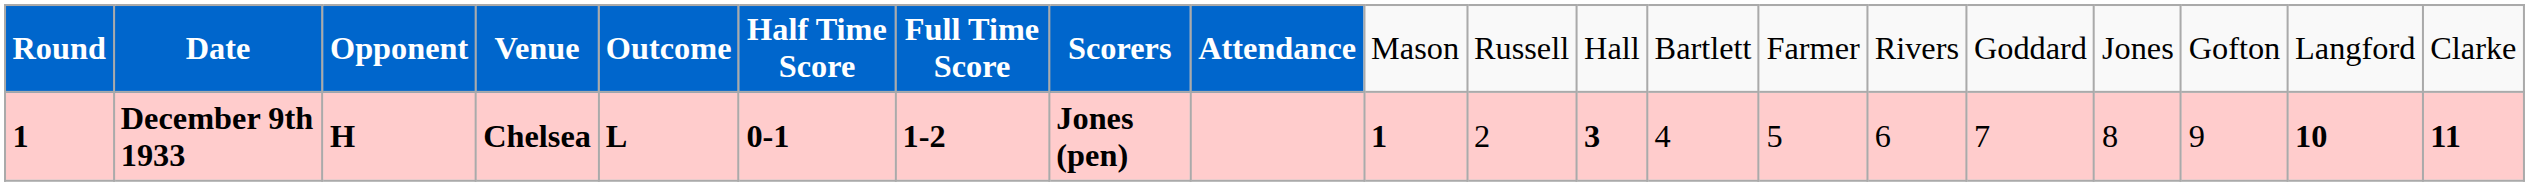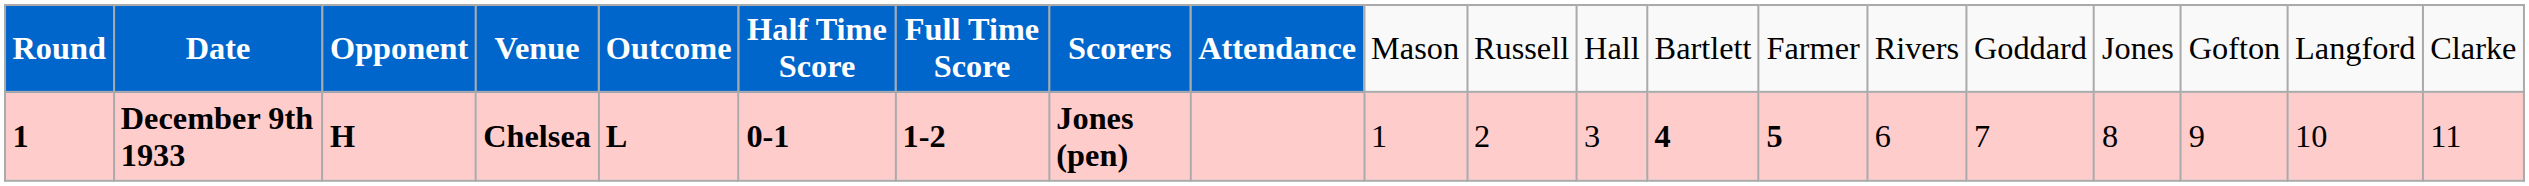(1379, 135) bold -> (1379, 135) normal
(1592, 135) bold -> (1592, 135) normal
(1663, 135) normal -> (1663, 135) bold
(1774, 135) normal -> (1774, 135) bold
(2311, 135) bold -> (2311, 135) normal
(2446, 135) bold -> (2446, 135) normal
